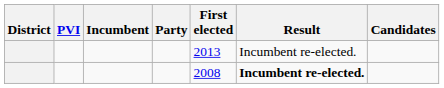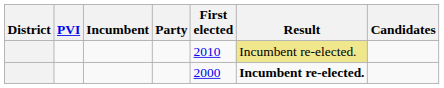(207, 51) 2013 -> (207, 51) 2010
(298, 51) no background -> (298, 51) khaki background
(207, 72) 2008 -> (207, 72) 2000
